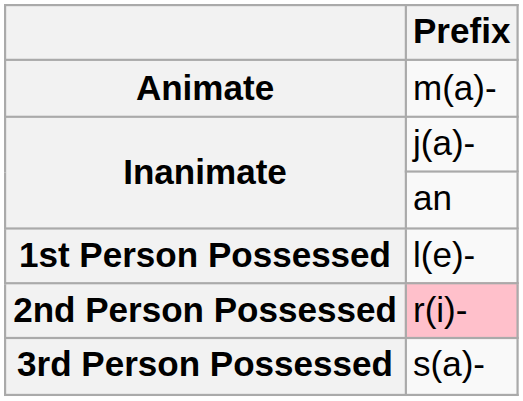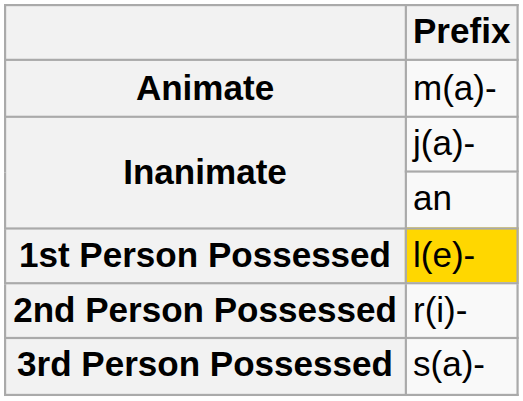(444, 254) no background -> (444, 254) gold background
(440, 310) pink background -> (440, 310) no background
